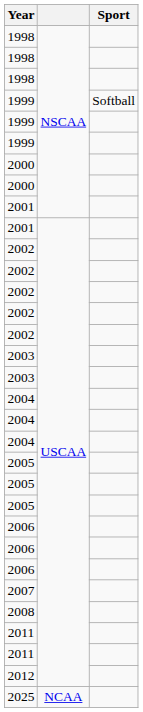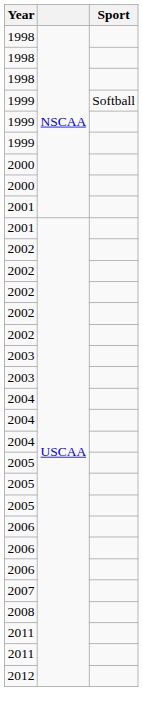- row: (21, 697)
